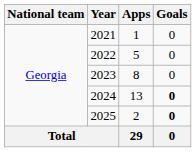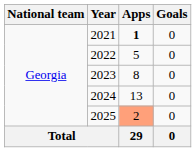(136, 34) normal -> (136, 34) bold
(172, 95) bold -> (172, 95) normal
(136, 116) no background -> (136, 116) lightsalmon background
(172, 116) bold -> (172, 116) normal
